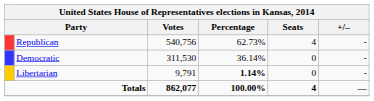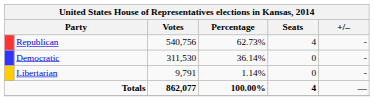(253, 73) bold -> (253, 73) normal
